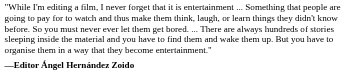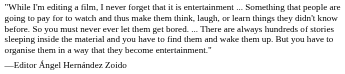(69, 65) bold -> (66, 65) normal
